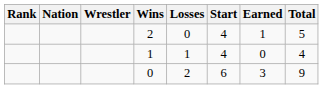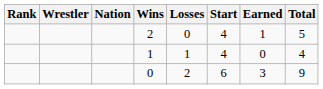columns swapped: (107, 14) <-> (60, 14)
